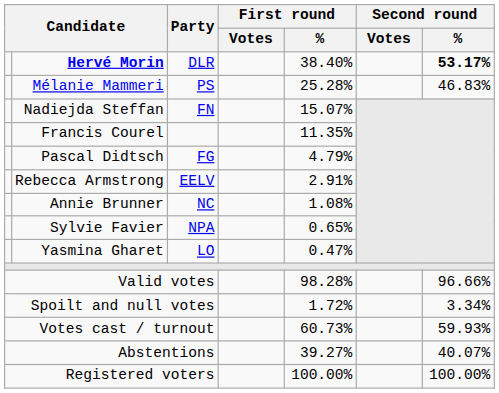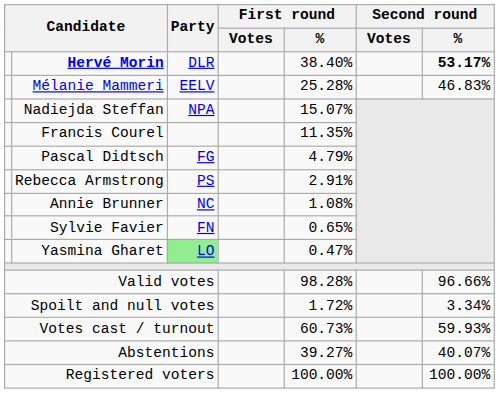(206, 87) PS -> (197, 87) EELV
(206, 111) FN -> (201, 111) NPA
(197, 181) EELV -> (206, 181) PS
(201, 228) NPA -> (206, 228) FN
(206, 252) no background -> (206, 252) lightgreen background
